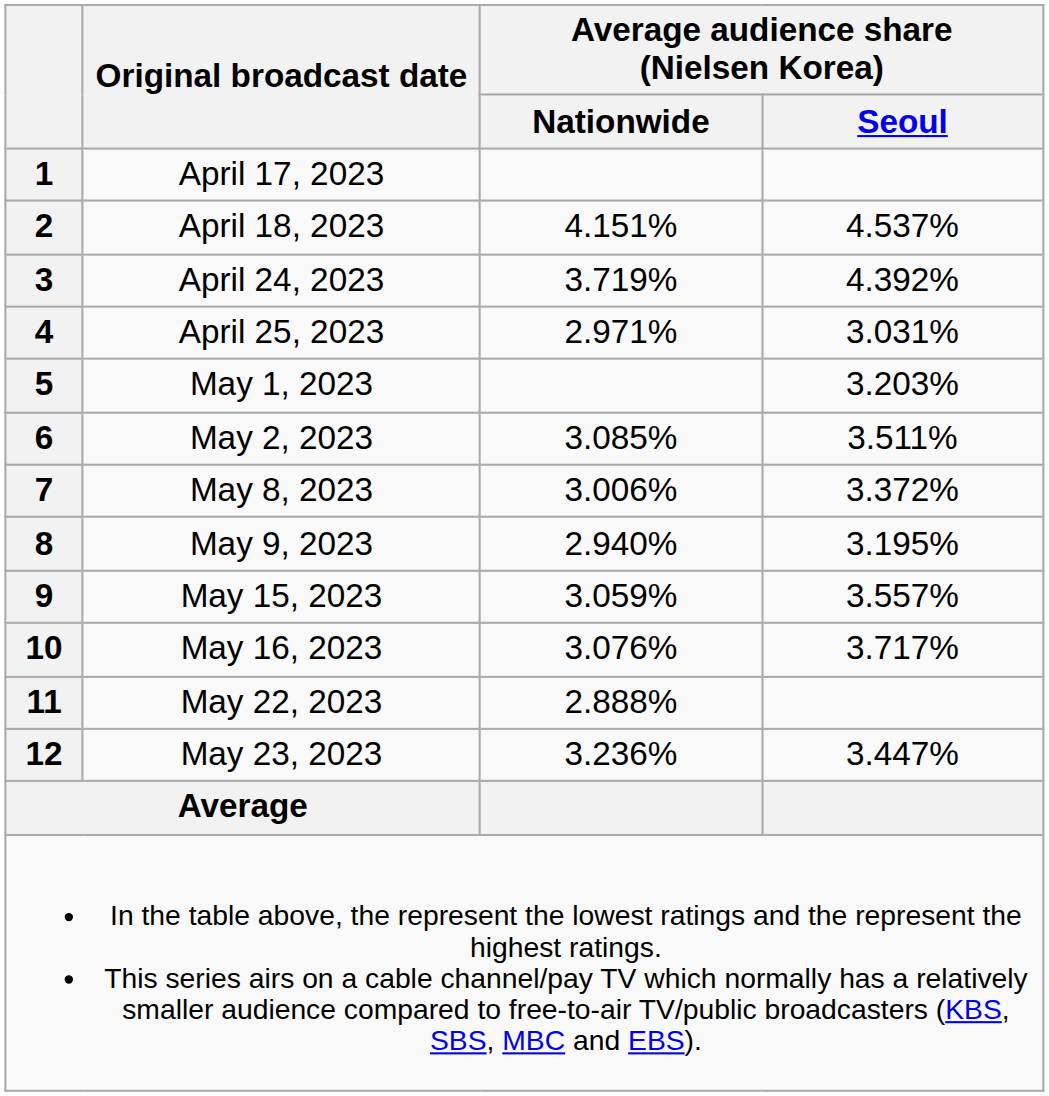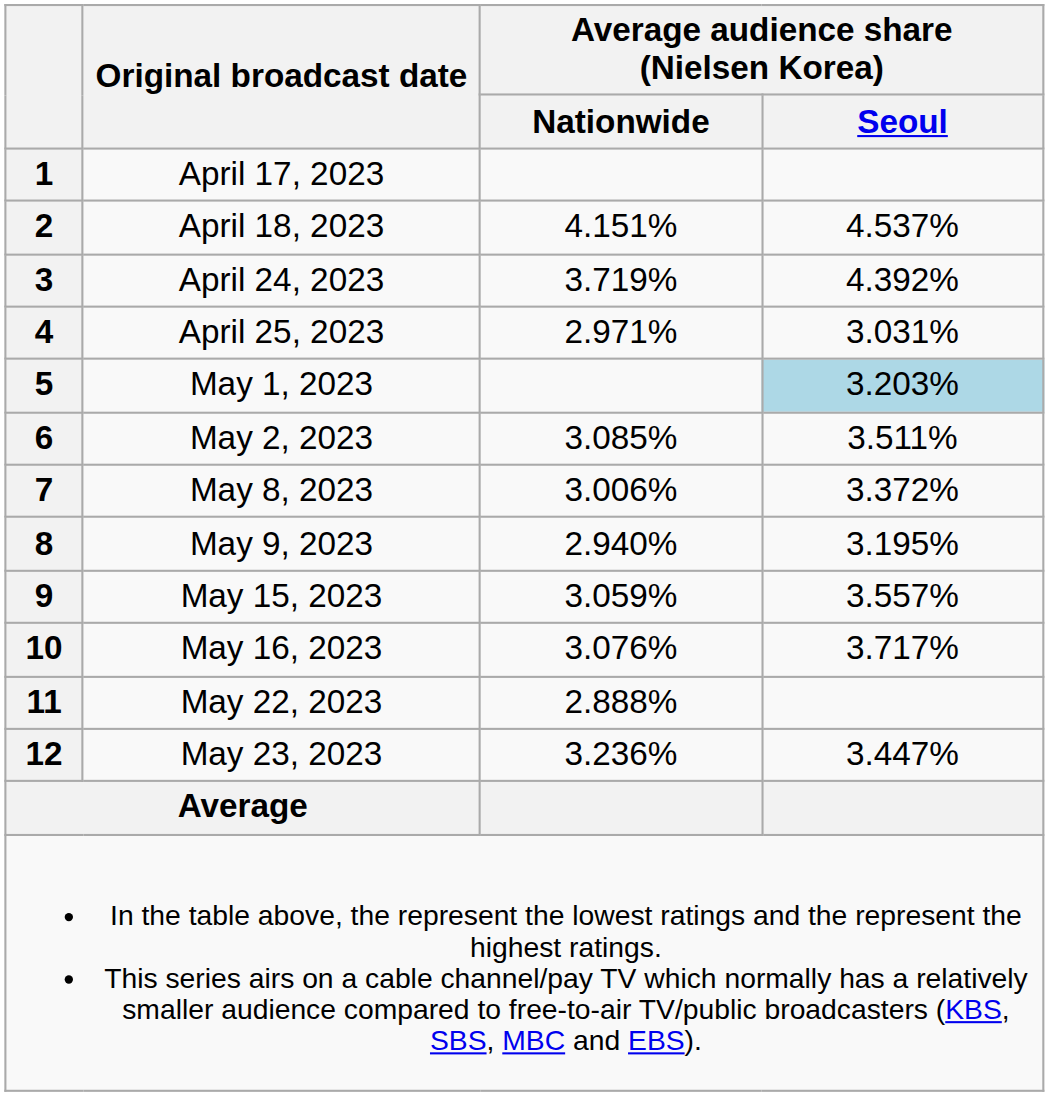(903, 385) no background -> (903, 385) lightblue background
